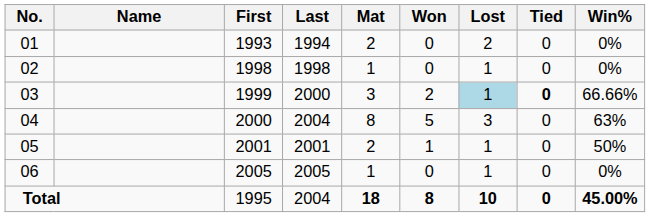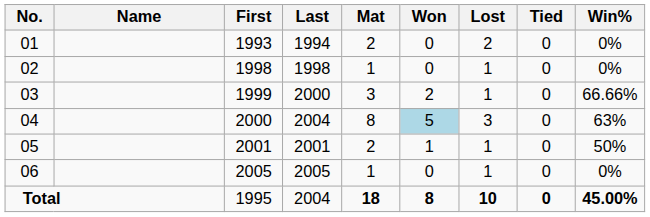(488, 95) lightblue background -> (488, 95) no background
(546, 95) bold -> (546, 95) normal
(429, 120) no background -> (429, 120) lightblue background
